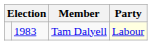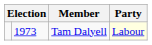(25, 31) 1983 -> (25, 31) 1973
